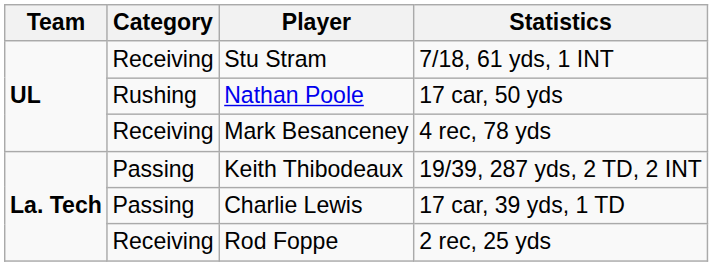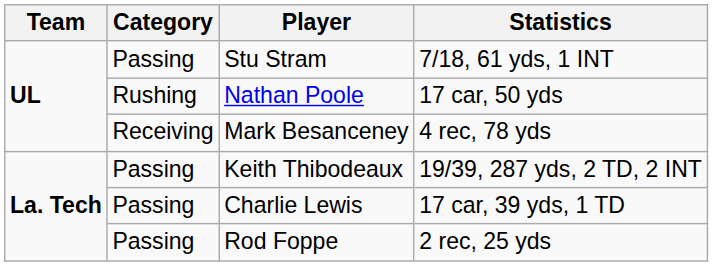(163, 59) Receiving -> (153, 59) Passing
(163, 242) Receiving -> (153, 242) Passing
